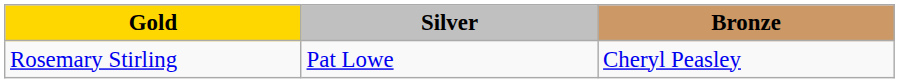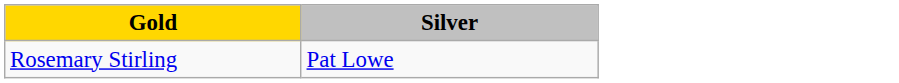- column: (746, 22)
